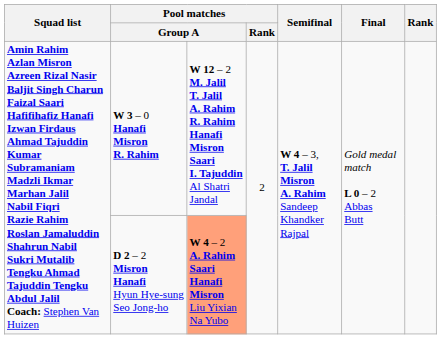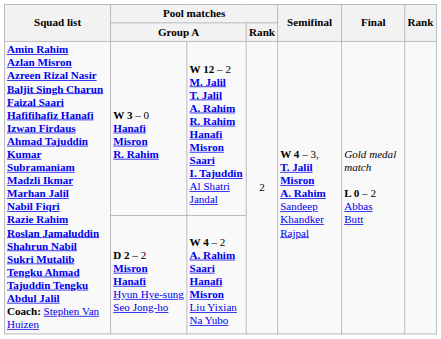(213, 281) lightsalmon background -> (213, 281) no background
